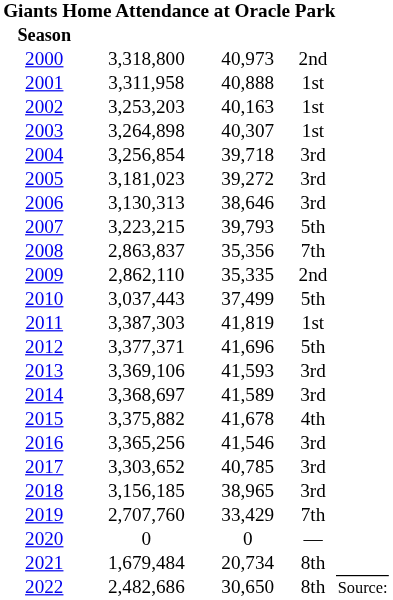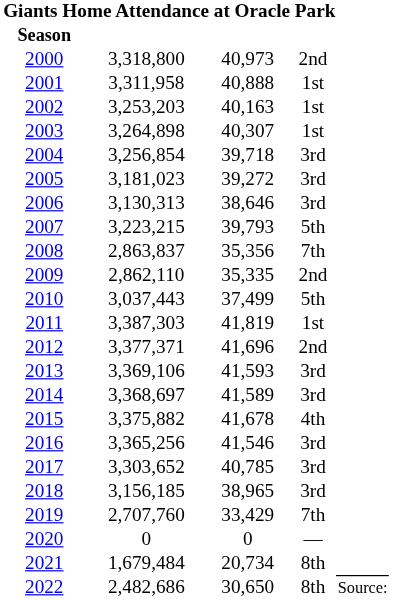(313, 346) 5th -> (313, 346) 2nd
